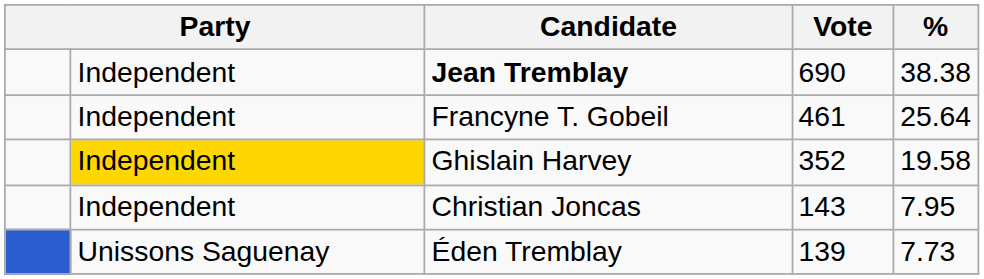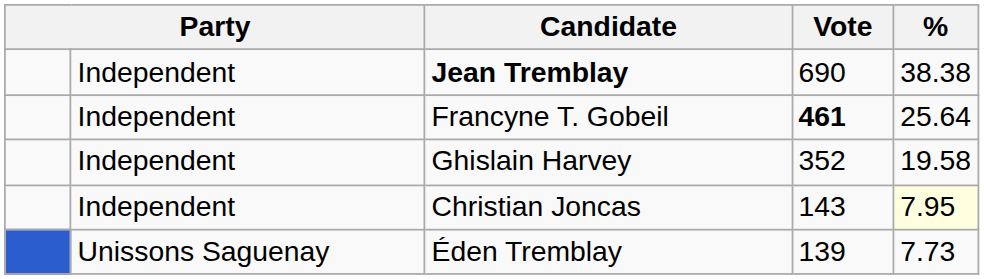(822, 116) normal -> (822, 116) bold
(156, 161) gold background -> (156, 161) no background
(928, 206) no background -> (928, 206) lightyellow background
